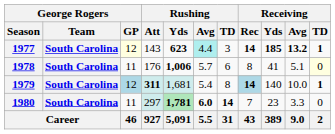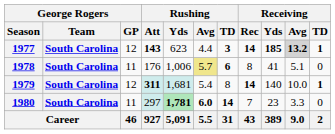(131, 48) lightyellow background -> (131, 48) no background
(152, 48) normal -> (152, 48) bold
(178, 48) bold -> (178, 48) normal
(205, 48) paleturquoise background -> (205, 48) no background
(228, 48) normal -> (228, 48) bold
(297, 48) no background -> (297, 48) lightgrey background
(178, 66) bold -> (178, 66) normal
(205, 66) no background -> (205, 66) khaki background
(228, 66) normal -> (228, 66) bold
(320, 66) lightyellow background -> (320, 66) no background
(131, 84) lightblue background -> (131, 84) no background
(250, 84) lightblue background -> (250, 84) no background
